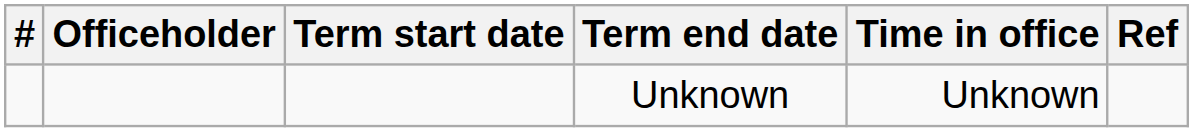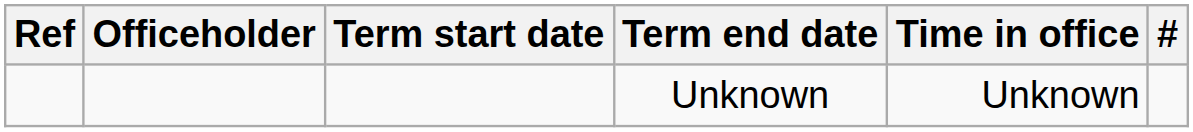columns swapped: (24, 34) <-> (1148, 34)
